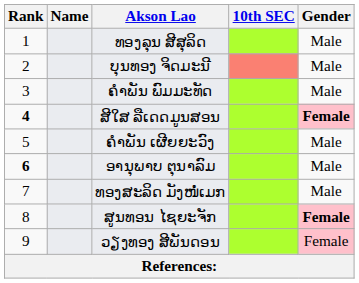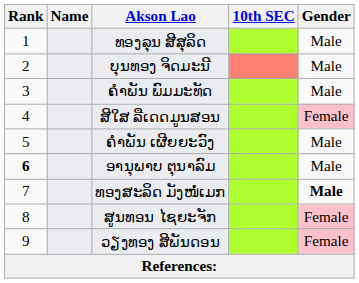(26, 116) bold -> (26, 116) normal
(326, 116) bold -> (326, 116) normal
(326, 191) normal -> (326, 191) bold
(326, 216) bold -> (326, 216) normal
